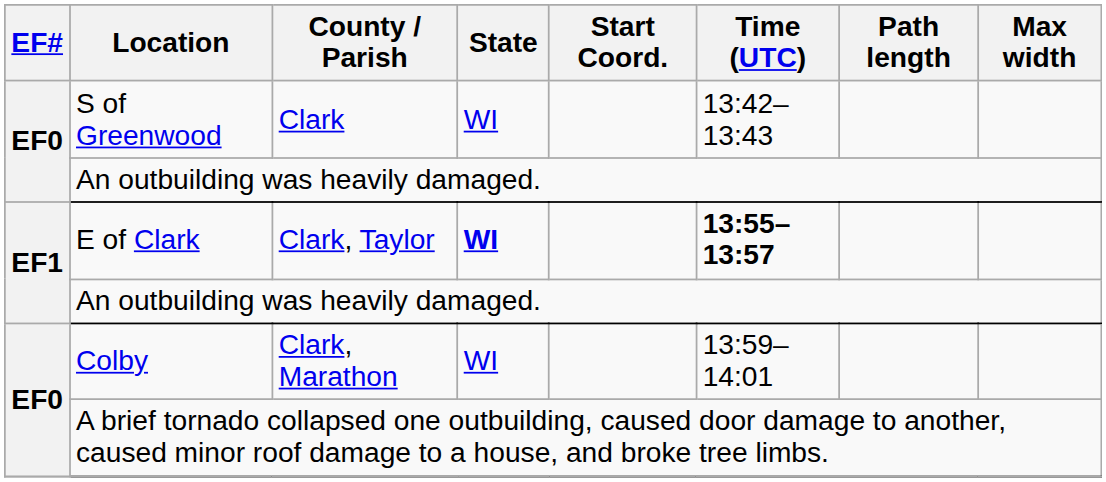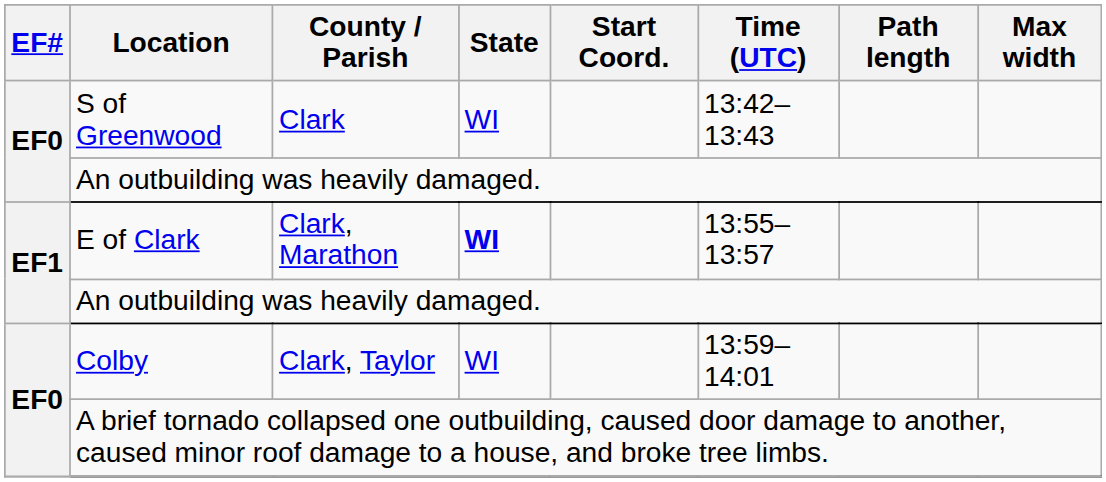(357, 240) Clark, Taylor -> (339, 240) Clark, Marathon
(746, 240) bold -> (747, 240) normal
(338, 361) Clark, Marathon -> (357, 361) Clark, Taylor
